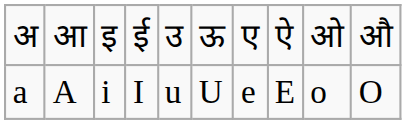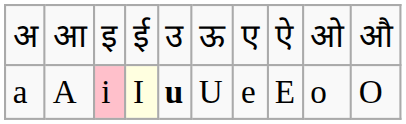(106, 91) no background -> (106, 91) pink background
(139, 91) no background -> (139, 91) lightyellow background
(173, 91) normal -> (174, 91) bold
